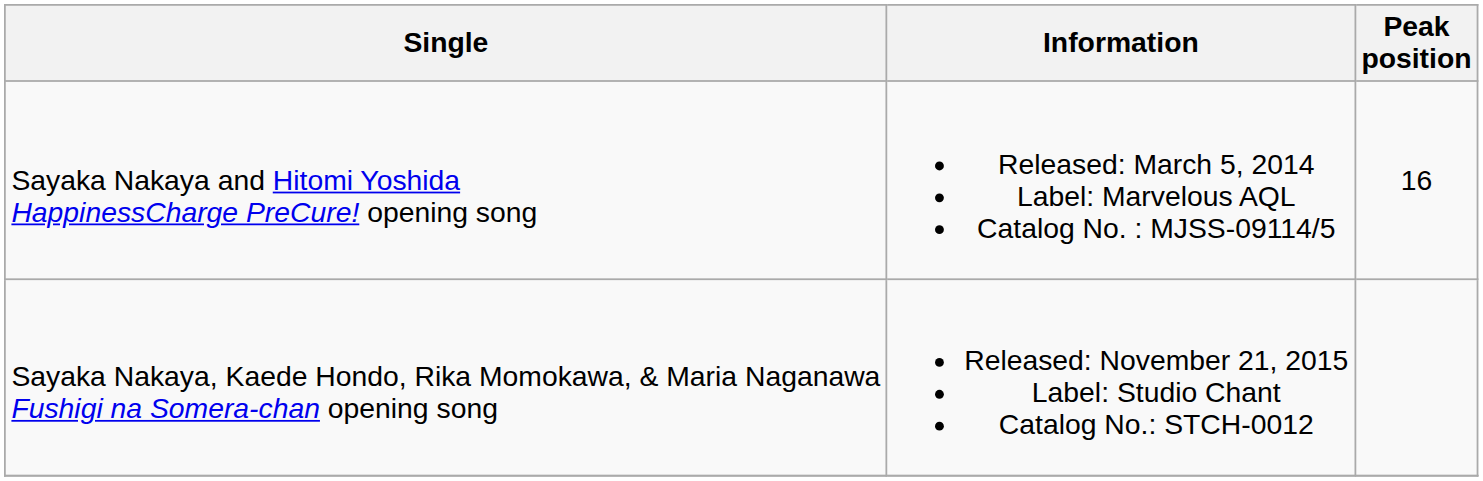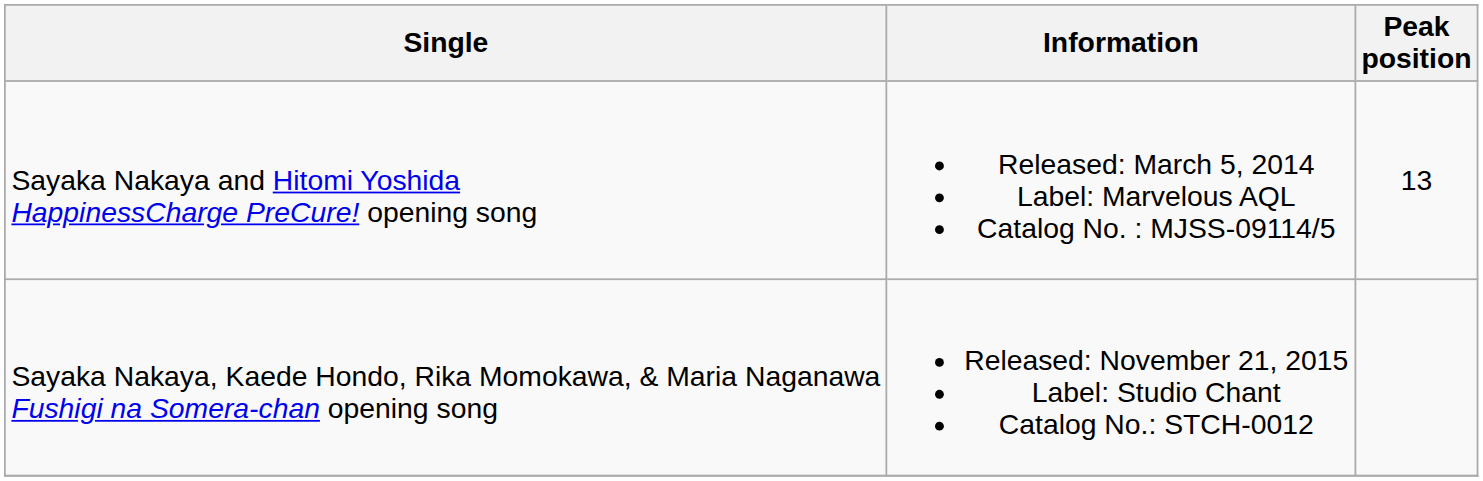(1416, 179) 16 -> (1416, 179) 13
